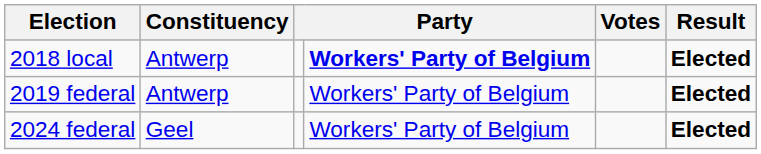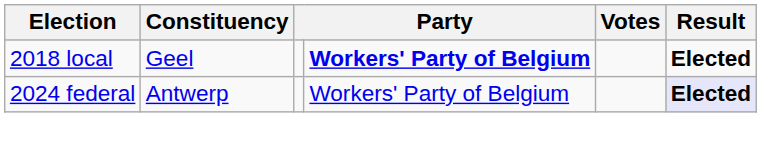(187, 58) Antwerp -> (170, 58) Geel
- row: (73, 93)
(170, 129) Geel -> (187, 93) Antwerp
(711, 129) no background -> (711, 93) lavender background
